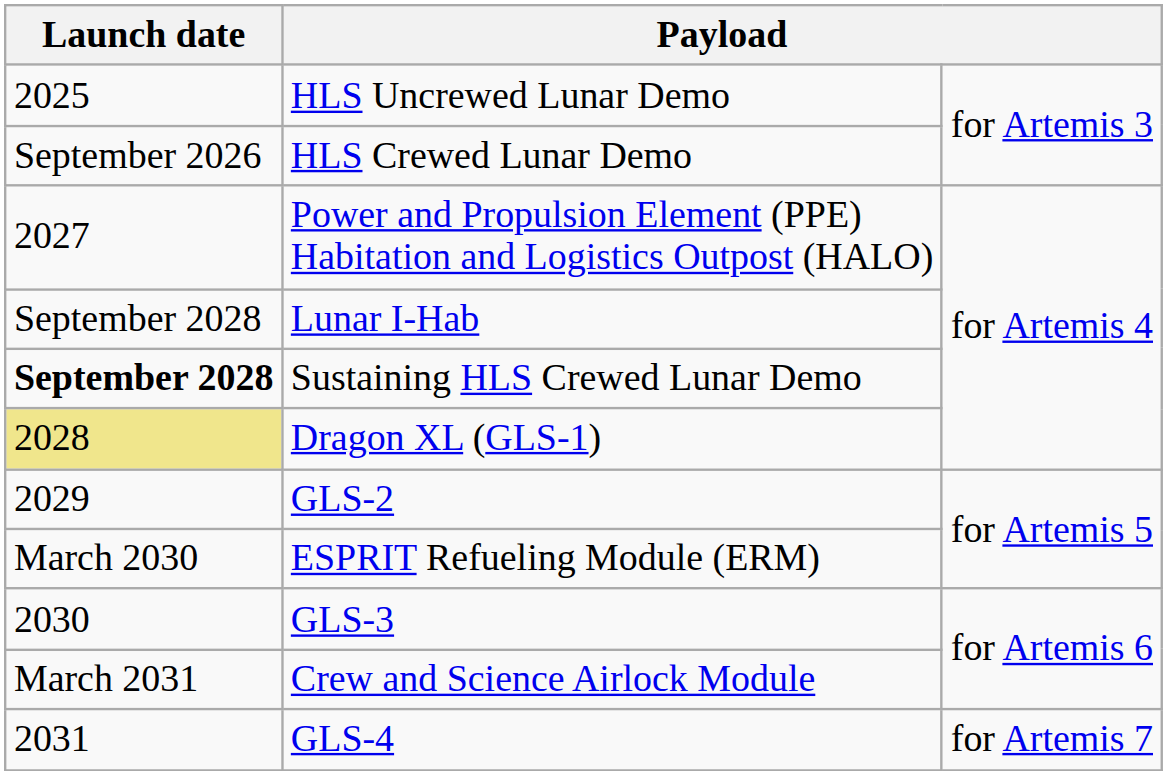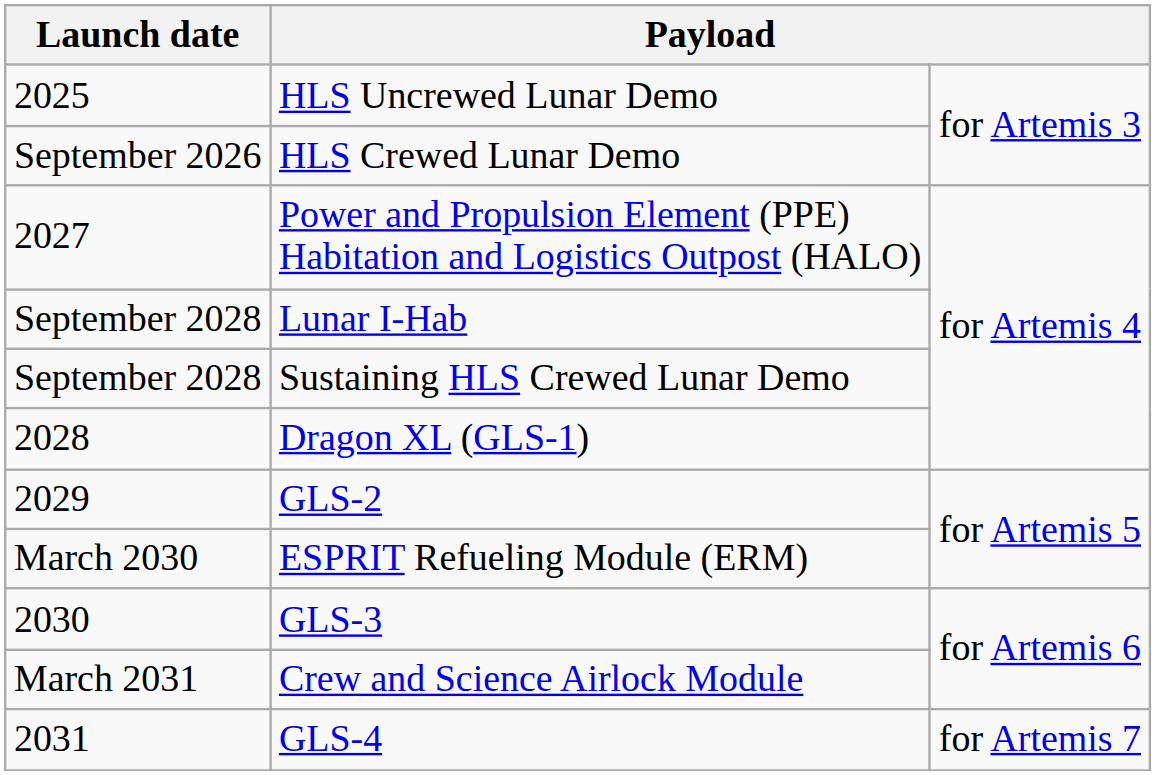(144, 377) bold -> (138, 377) normal
(52, 438) khaki background -> (52, 438) no background
